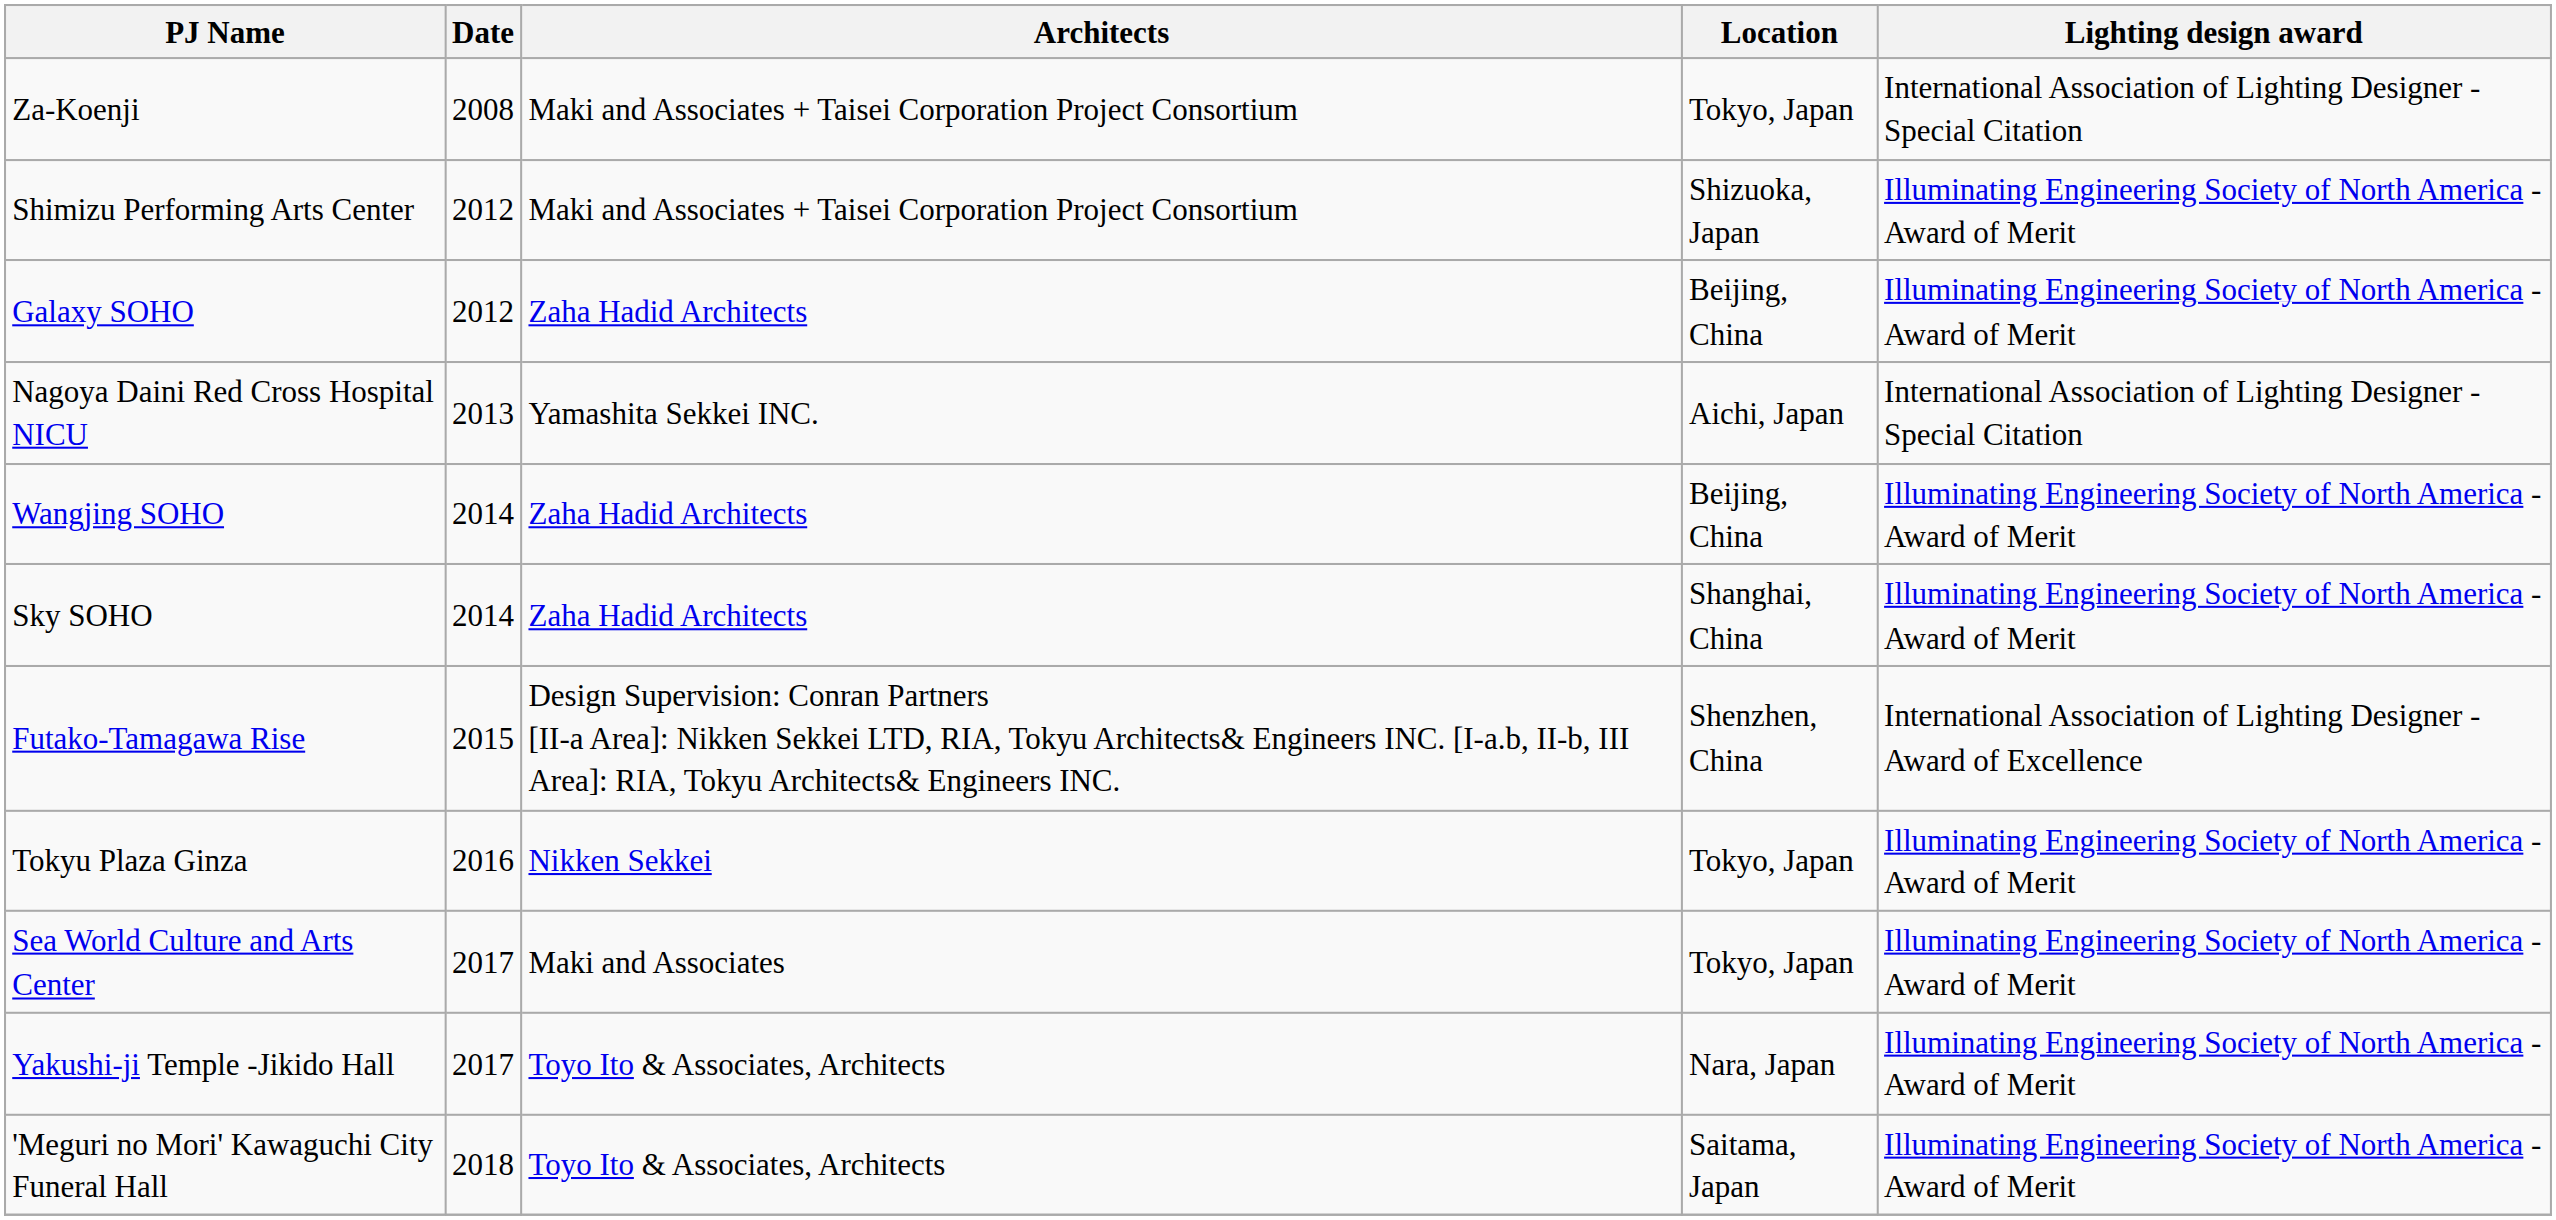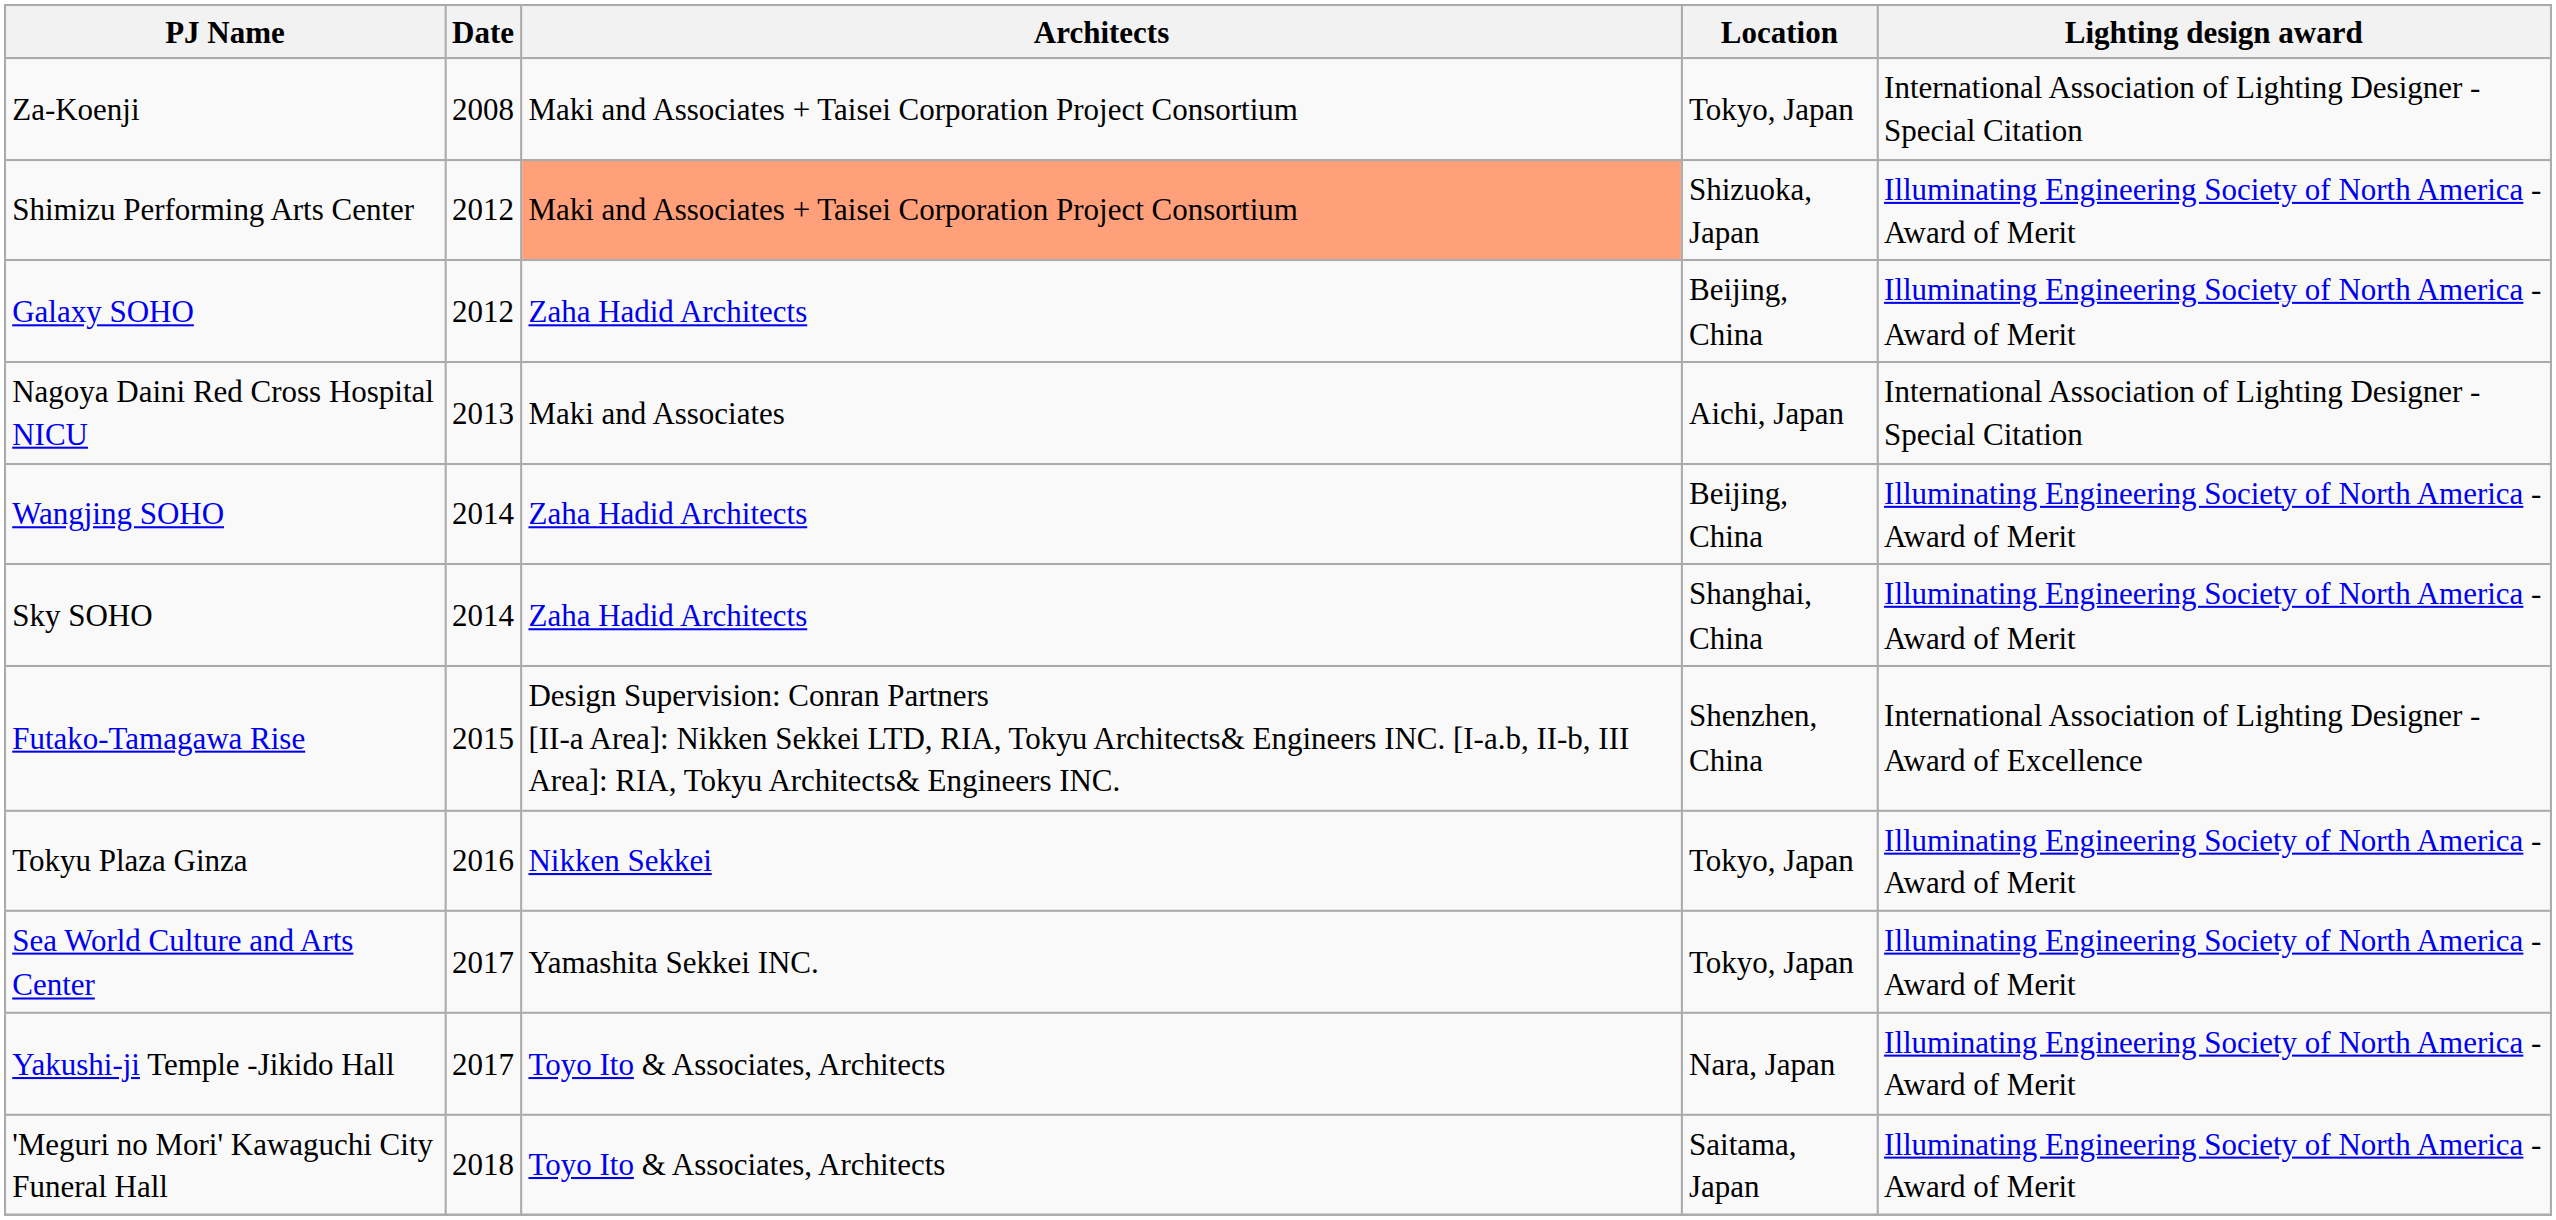(913, 210) no background -> (913, 210) lightsalmon background
(674, 412) Yamashita Sekkei INC. -> (657, 412) Maki and Associates
(657, 962) Maki and Associates -> (674, 962) Yamashita Sekkei INC.
